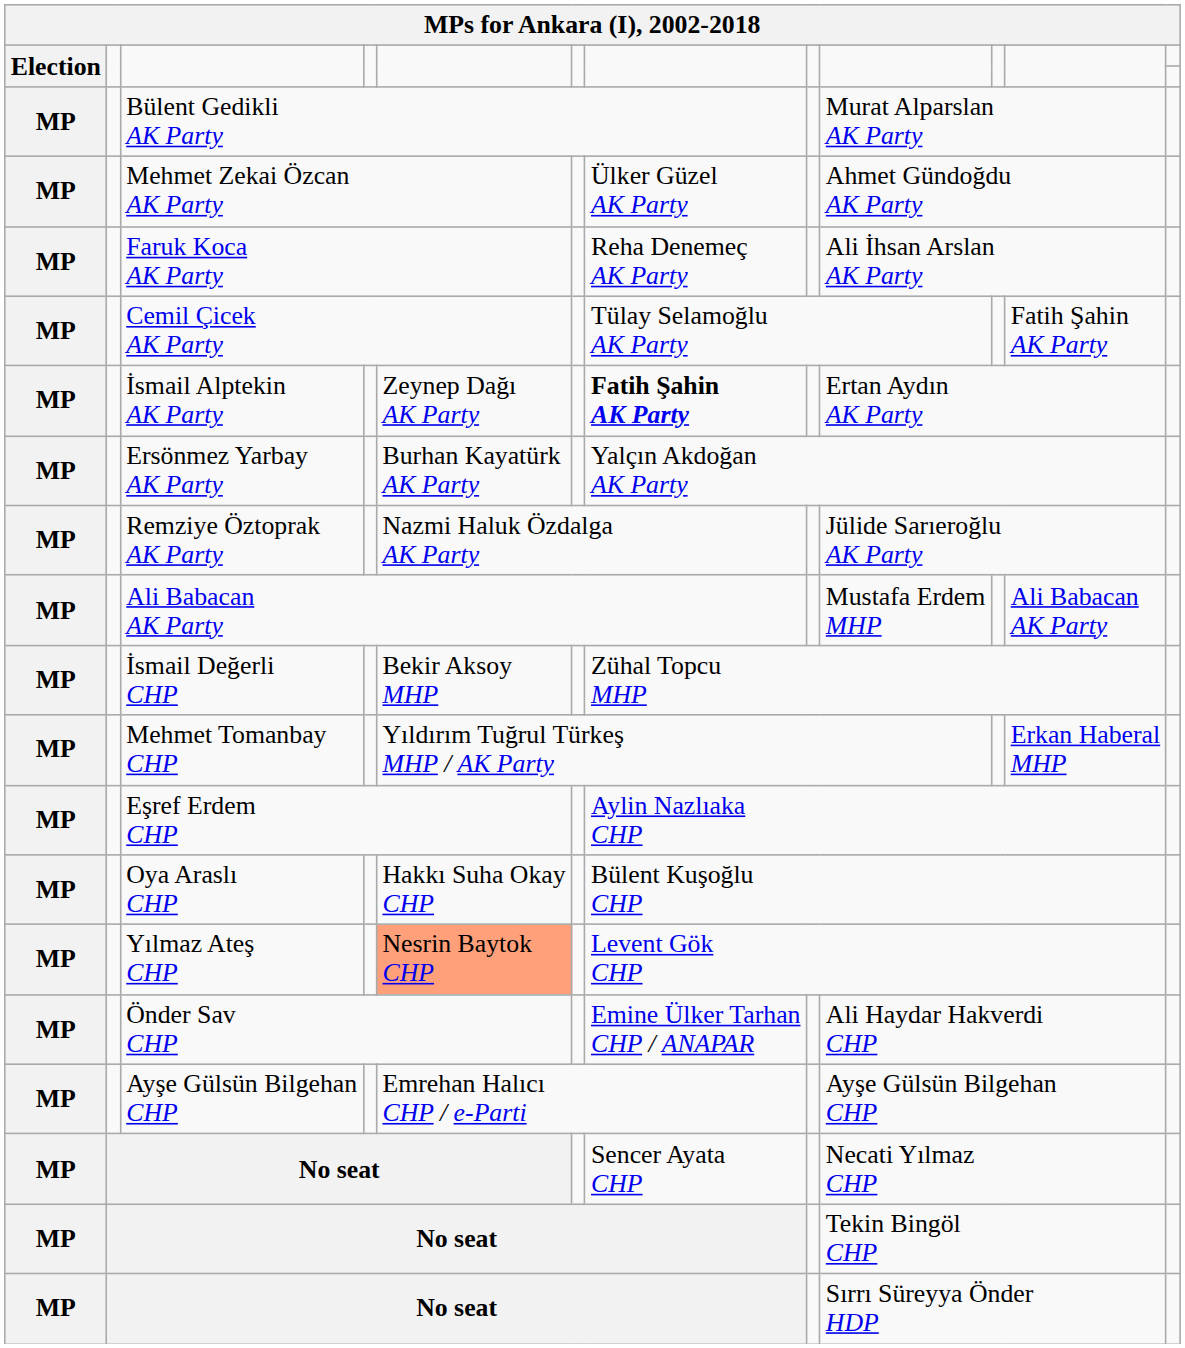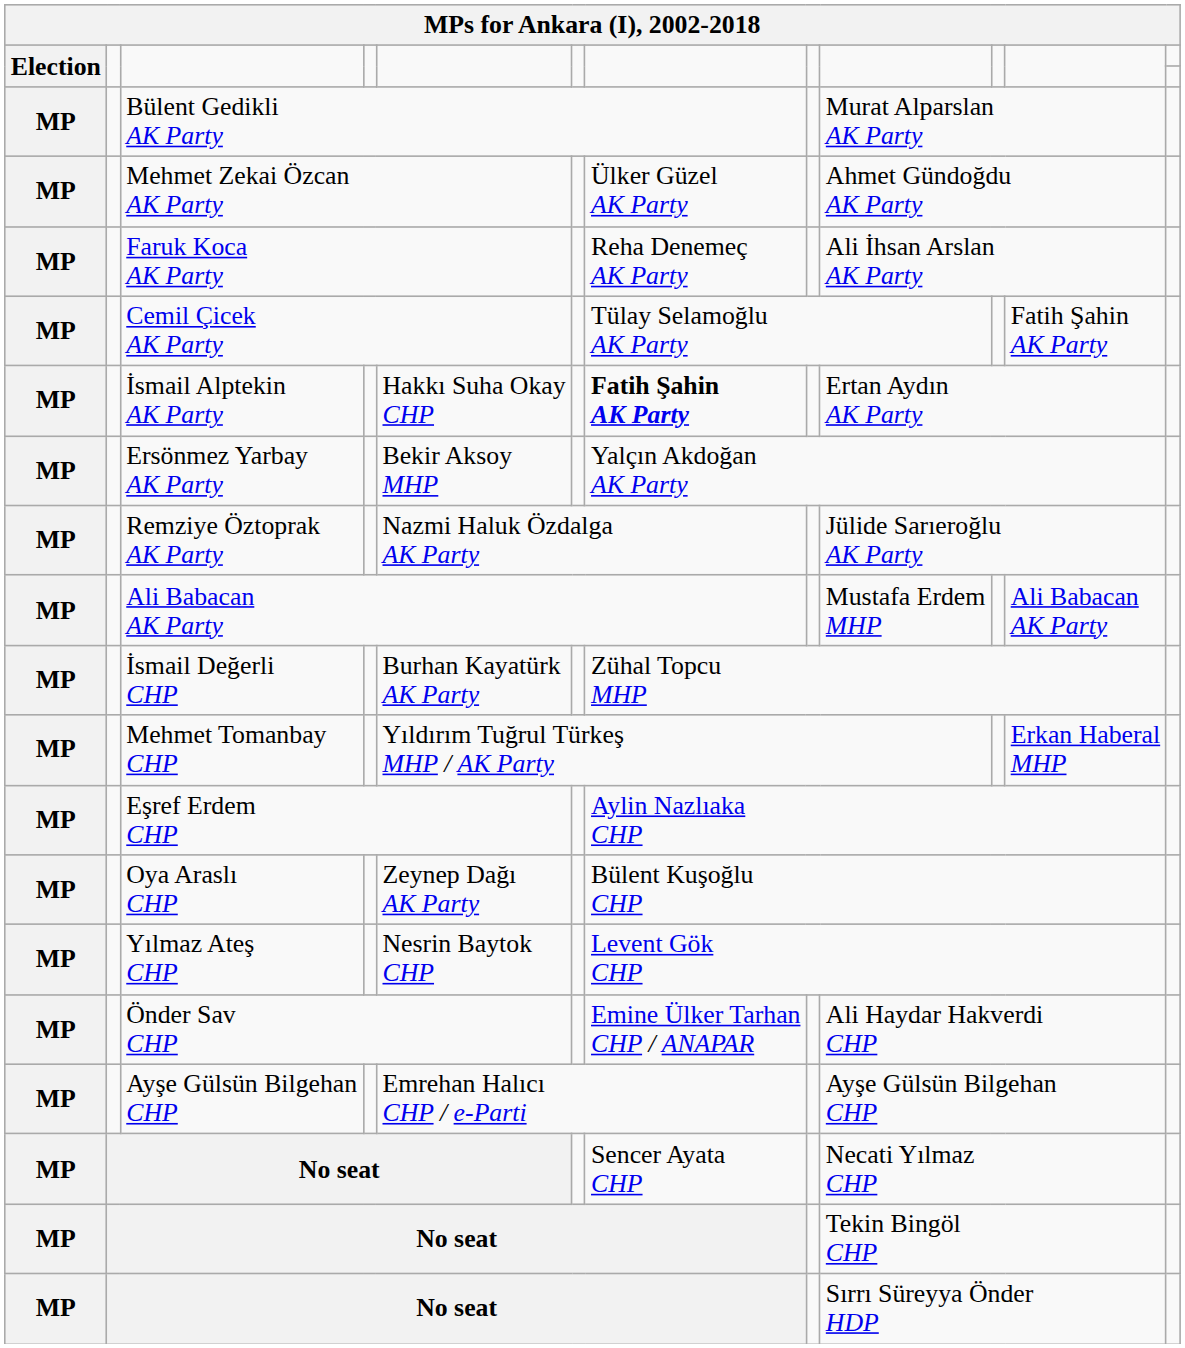(449, 400) Zeynep Dağı AK Party -> (474, 400) Hakkı Suha Okay CHP
(472, 470) Burhan Kayatürk AK Party -> (447, 470) Bekir Aksoy MHP
(447, 679) Bekir Aksoy MHP -> (472, 679) Burhan Kayatürk AK Party
(474, 889) Hakkı Suha Okay CHP -> (449, 889) Zeynep Dağı AK Party
(457, 959) lightsalmon background -> (457, 959) no background
